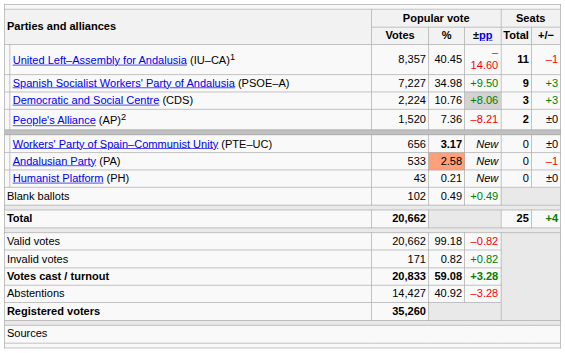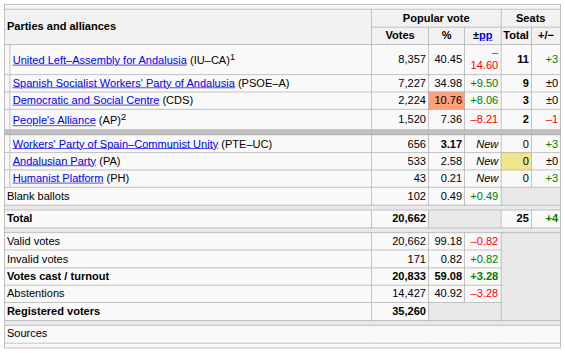(552, 59) –1 -> (552, 59) +3
(552, 83) +3 -> (552, 83) ±0
(448, 100) no background -> (448, 100) lightsalmon background
(484, 100) lightgrey background -> (484, 100) no background
(552, 100) +3 -> (552, 100) ±0
(552, 119) ±0 -> (552, 119) –1
(552, 143) ±0 -> (552, 143) +3
(451, 161) lightsalmon background -> (451, 161) no background
(526, 161) no background -> (526, 161) khaki background
(552, 161) –1 -> (552, 161) ±0
(552, 178) ±0 -> (552, 178) +3
